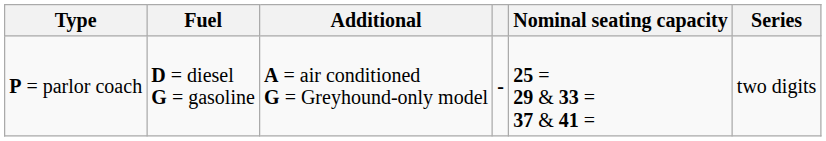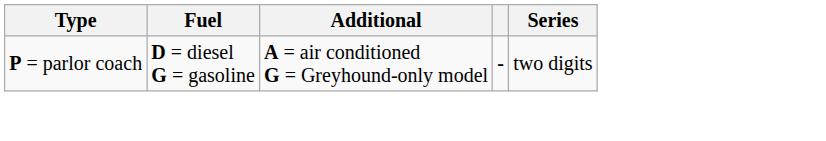- column: (620, 20)
